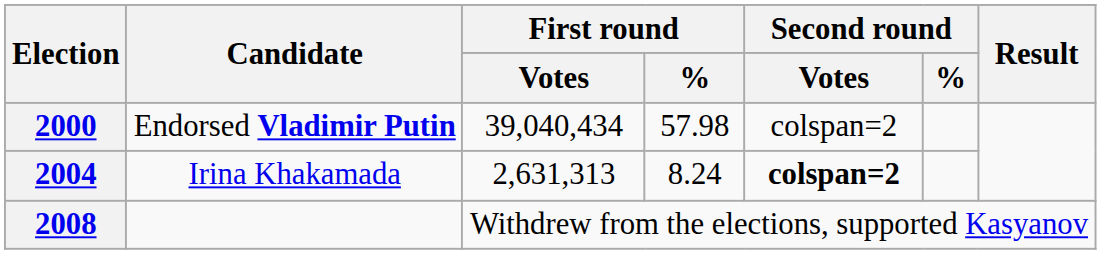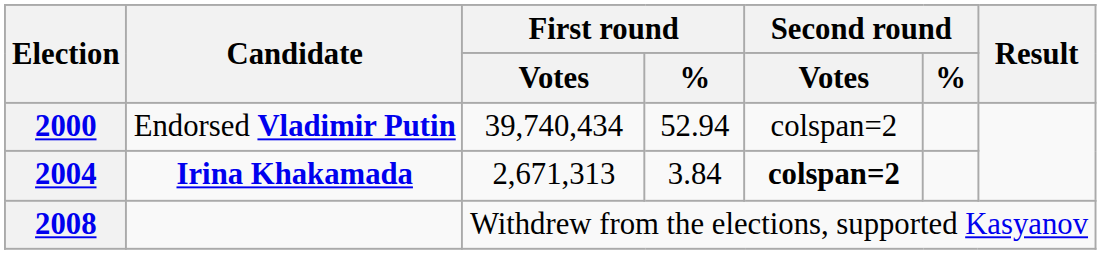(554, 126) 39,040,434 -> (554, 126) 39,740,434
(695, 126) 57.98 -> (695, 126) 52.94
(295, 175) normal -> (295, 175) bold
(554, 175) 2,631,313 -> (554, 175) 2,671,313
(695, 175) 8.24 -> (695, 175) 3.84
